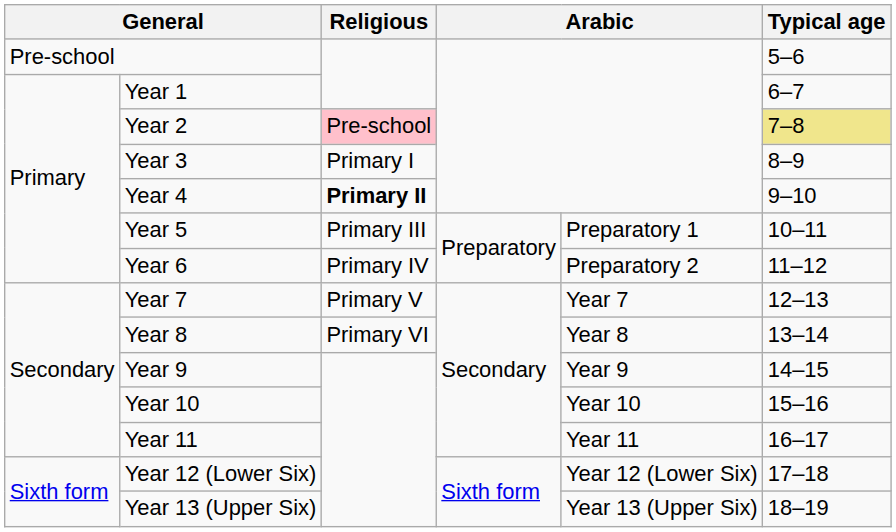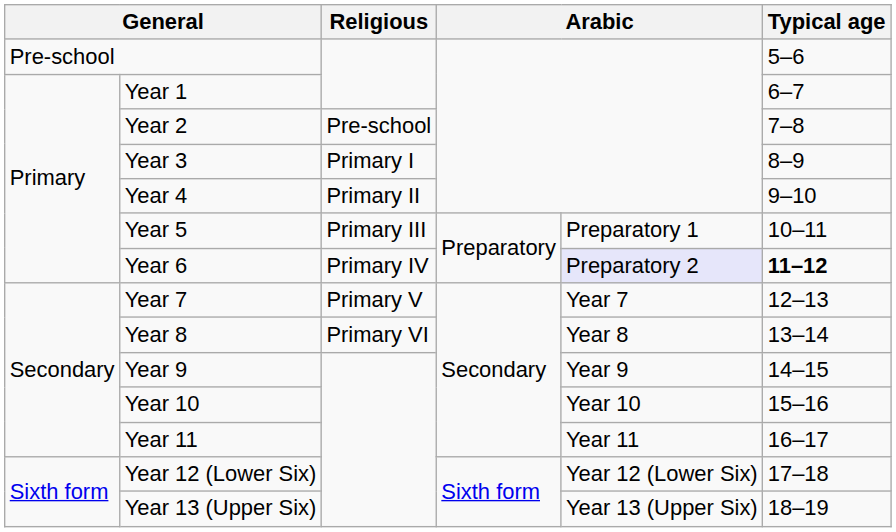(379, 126) pink background -> (379, 126) no background
(786, 126) khaki background -> (786, 126) no background
(376, 195) bold -> (373, 195) normal
(632, 265) no background -> (632, 265) lavender background
(797, 265) normal -> (798, 265) bold
